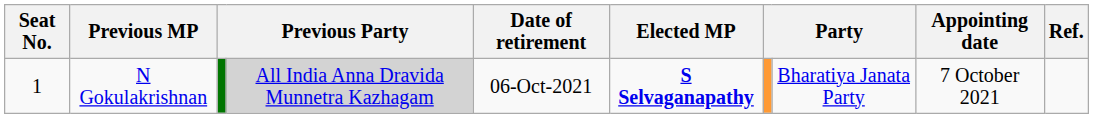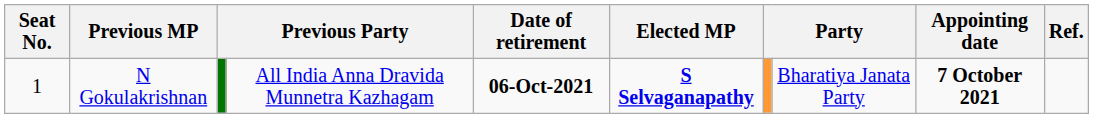(350, 85) lightgrey background -> (350, 85) no background
(541, 85) normal -> (541, 85) bold
(980, 85) normal -> (980, 85) bold
